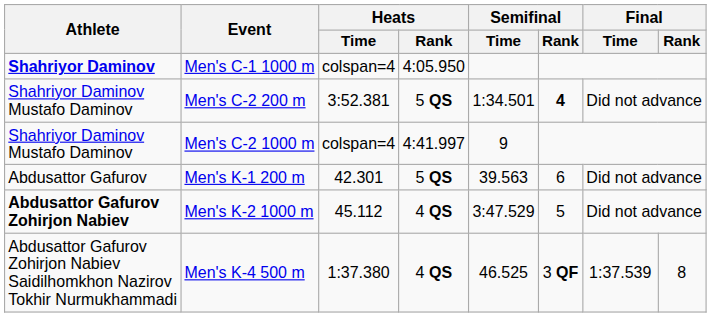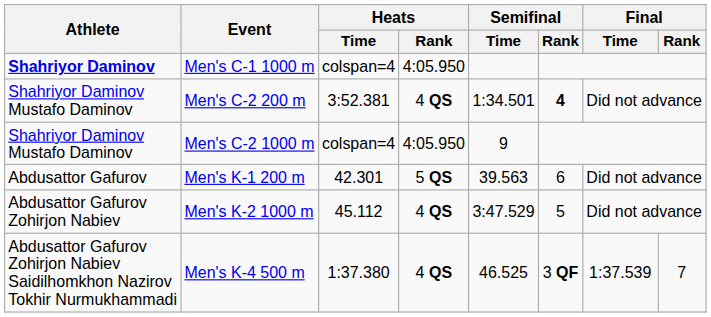(434, 101) 5 QS -> (434, 101) 4 QS
(434, 144) 4:41.997 -> (434, 144) 4:05.950
(84, 212) bold -> (78, 212) normal
(682, 273) 8 -> (682, 273) 7
